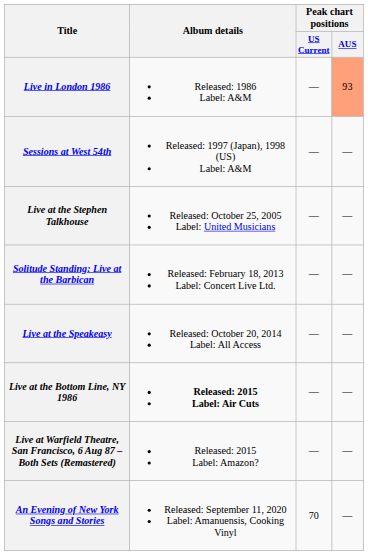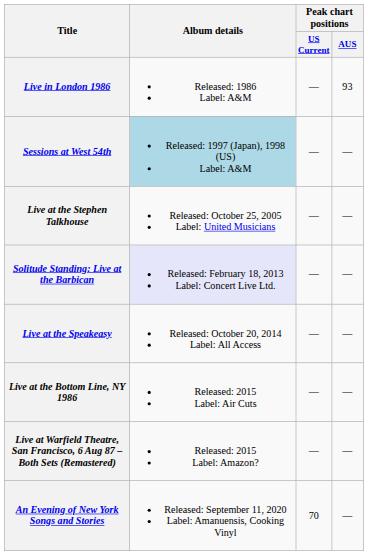(347, 86) lightsalmon background -> (347, 86) no background
(213, 157) no background -> (213, 157) lightblue background
(213, 280) no background -> (213, 280) lavender background
(213, 398) bold -> (213, 398) normal
